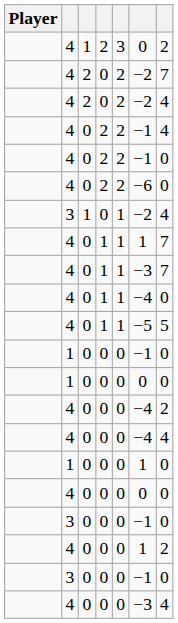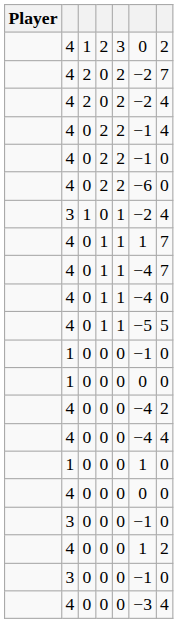(143, 269) −3 -> (143, 269) −4
